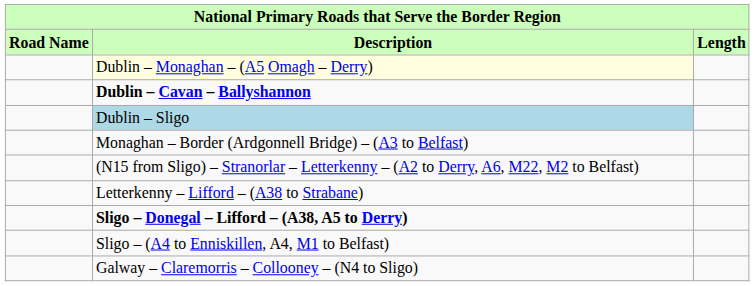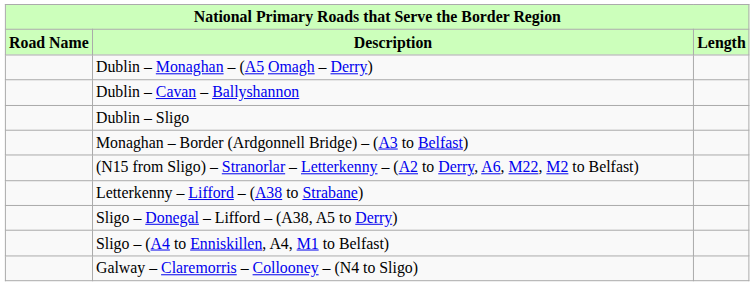(234, 67) lightyellow background -> (234, 67) no background
(203, 92) bold -> (198, 92) normal
(143, 117) lightblue background -> (143, 117) no background
(252, 218) bold -> (247, 218) normal
